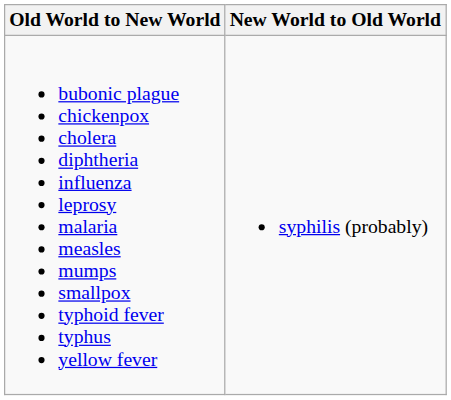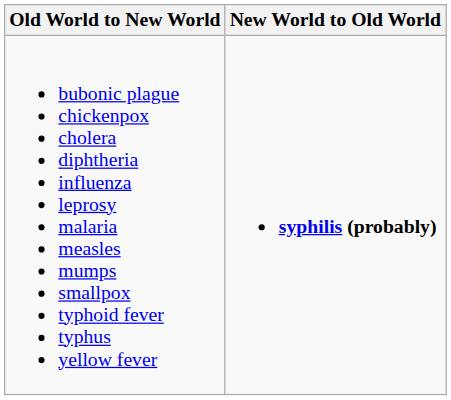(335, 226) normal -> (335, 226) bold
